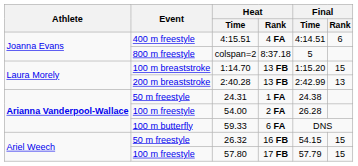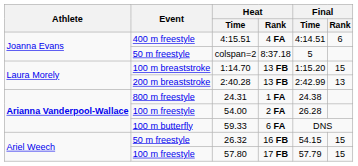(164, 54) 800 m freestyle -> (161, 54) 50 m freestyle
(161, 97) 50 m freestyle -> (164, 97) 800 m freestyle
